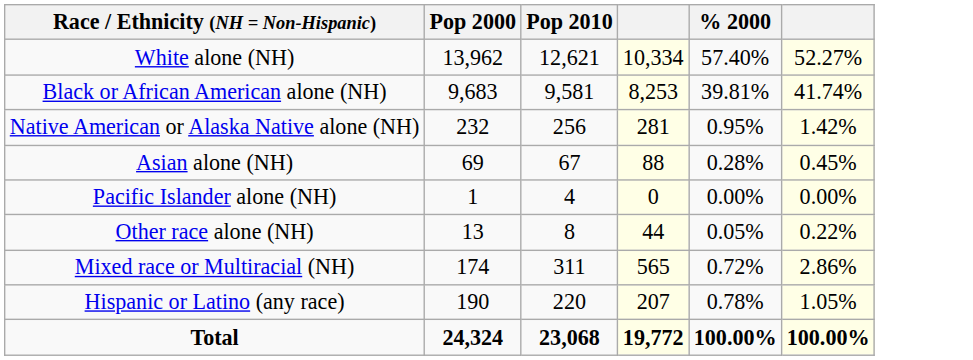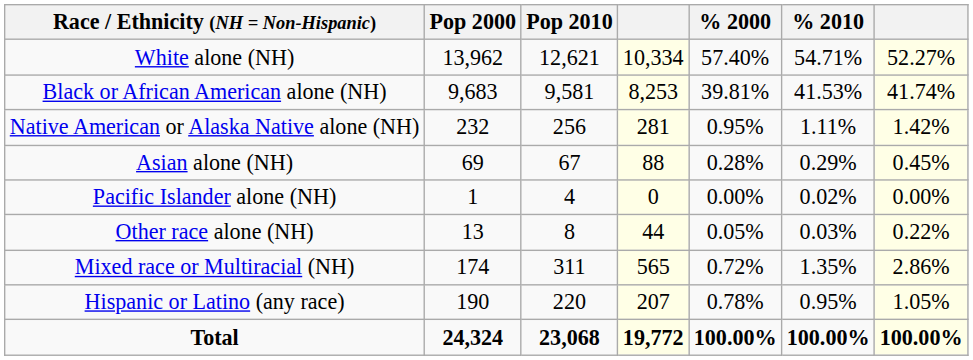+ column: (828, 22)
